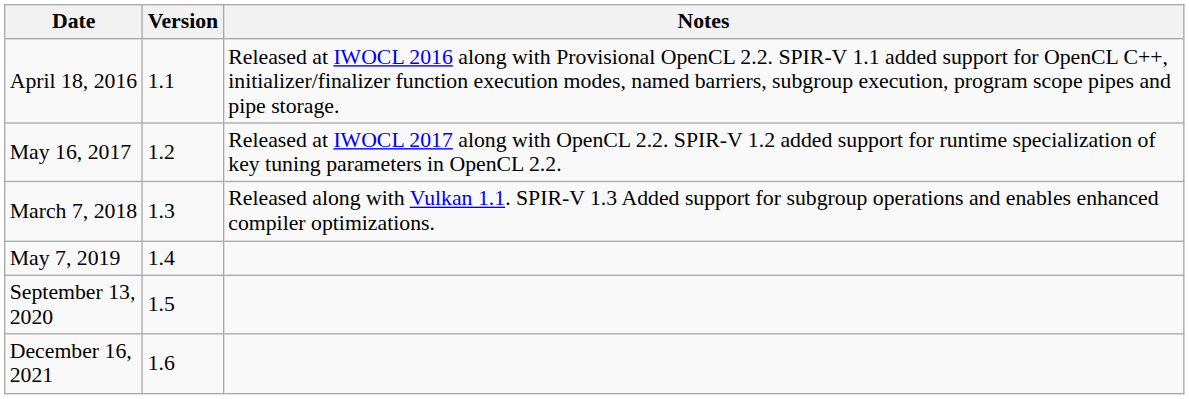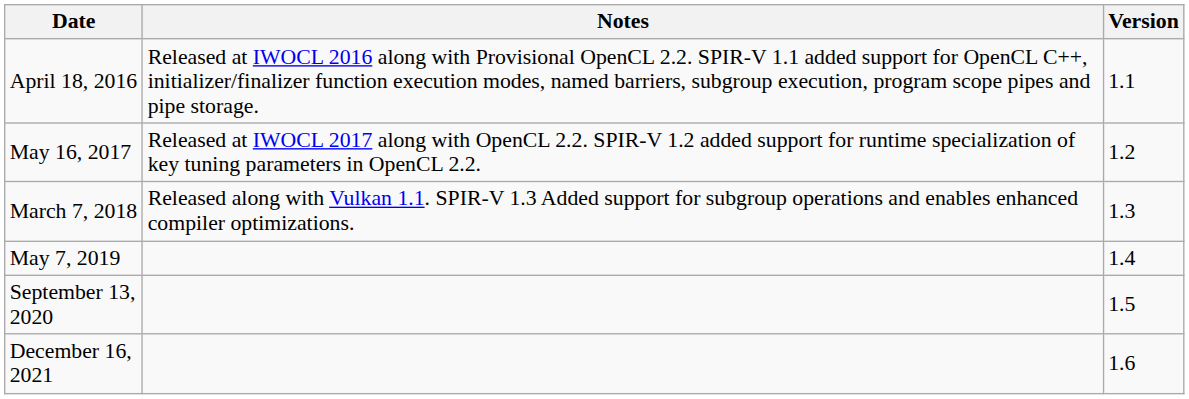columns swapped: (183, 21) <-> (704, 21)
